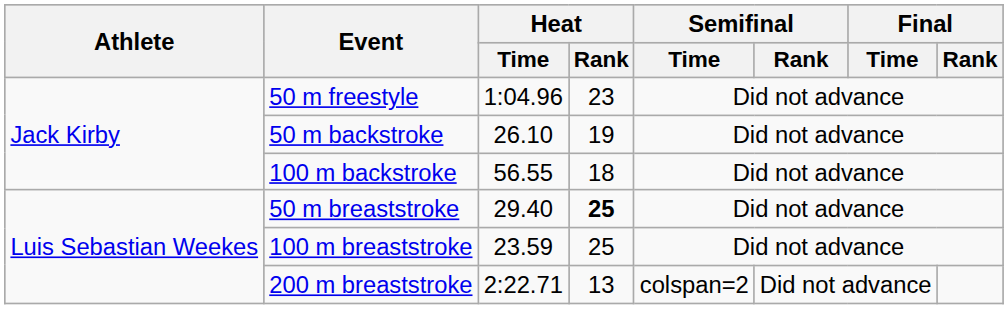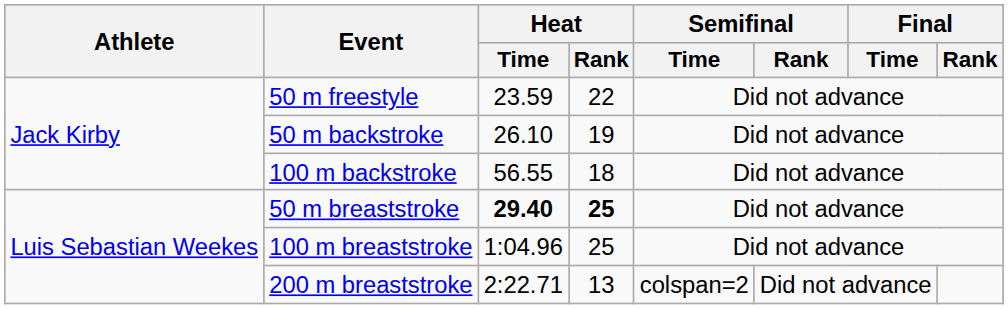(523, 97) 1:04.96 -> (523, 97) 23.59
(601, 97) 23 -> (601, 97) 22
(523, 210) normal -> (523, 210) bold
(523, 247) 23.59 -> (523, 247) 1:04.96
